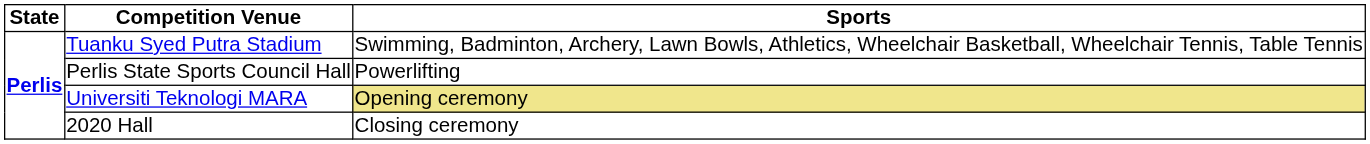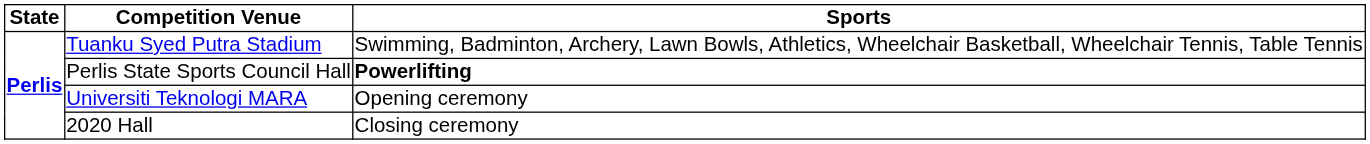(408, 71) normal -> (413, 71) bold
(441, 98) khaki background -> (441, 98) no background
